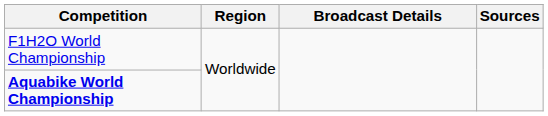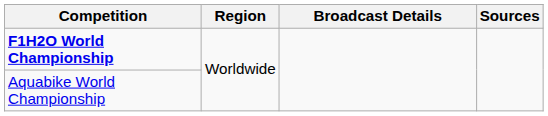(57, 49) normal -> (61, 49) bold
(66, 90) bold -> (61, 90) normal
